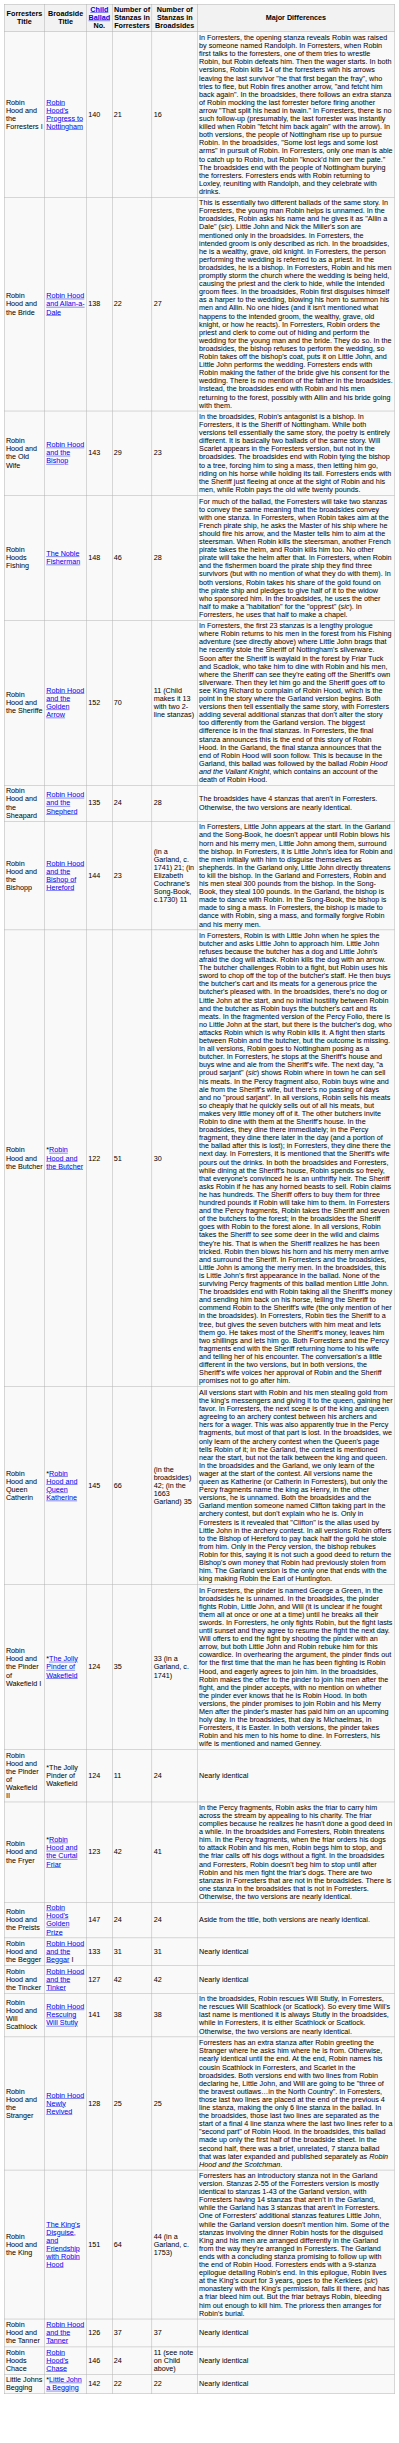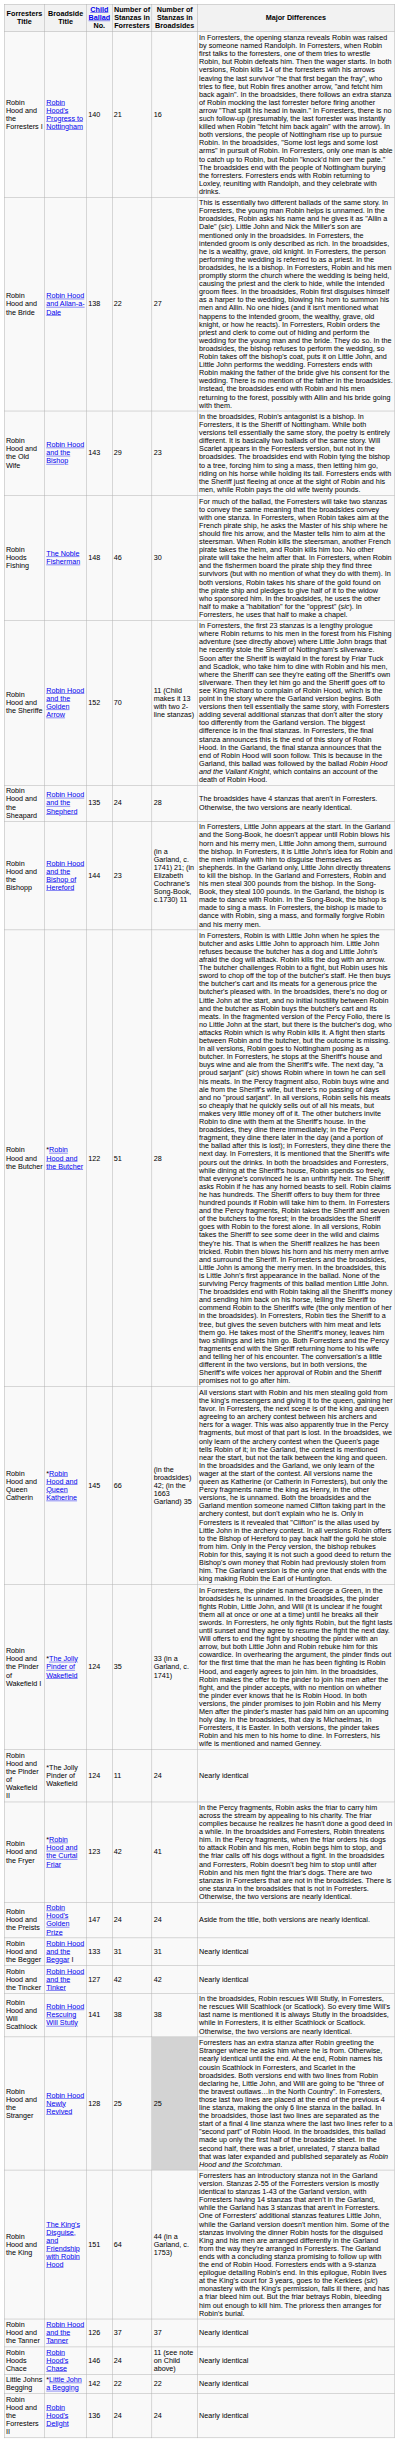(158, 558) 28 -> (158, 558) 30
(158, 1158) 30 -> (158, 1158) 28
(158, 2103) no background -> (158, 2103) lightgrey background
+ row: (22, 2416)
